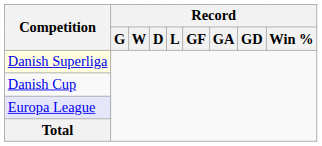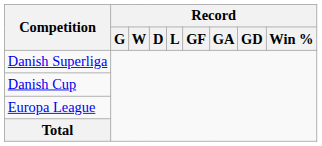(58, 61) lightyellow background -> (58, 61) no background
(52, 107) lavender background -> (52, 107) no background
